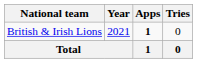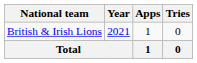(148, 31) bold -> (148, 31) normal
